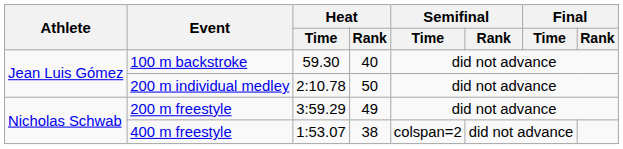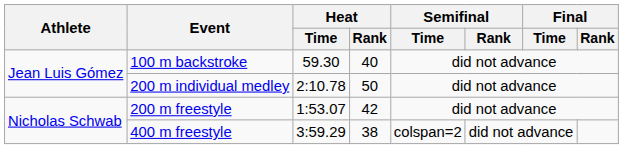(321, 109) 3:59.29 -> (321, 109) 1:53.07
(370, 109) 49 -> (370, 109) 42
(321, 132) 1:53.07 -> (321, 132) 3:59.29
